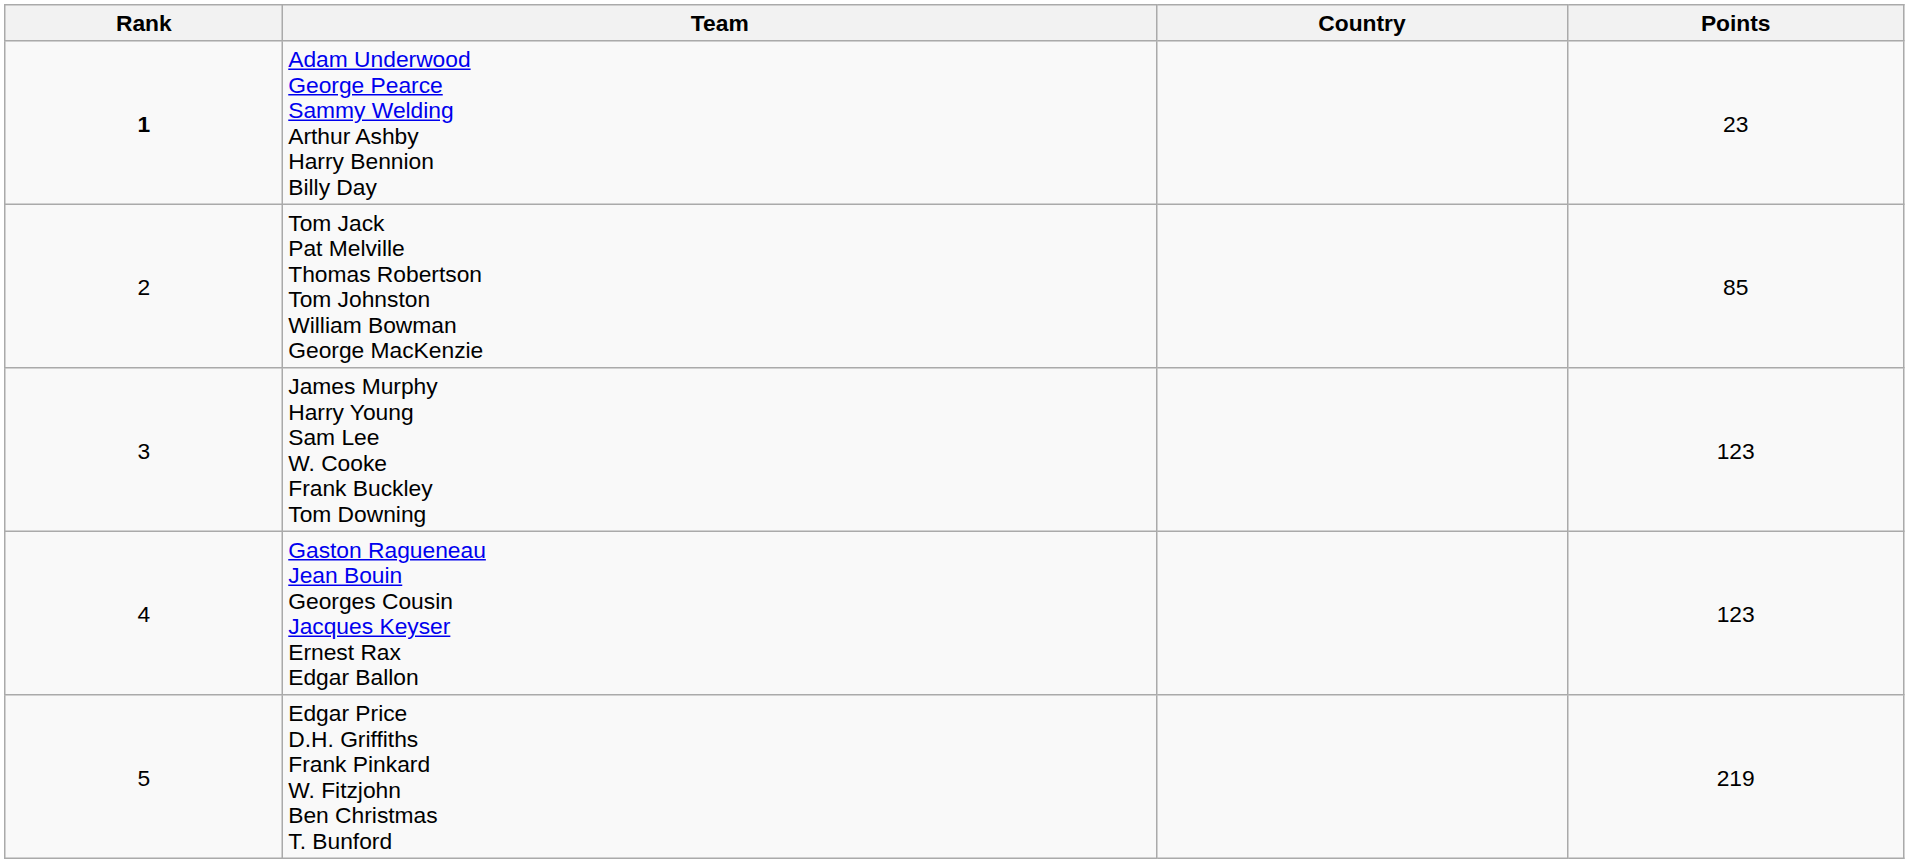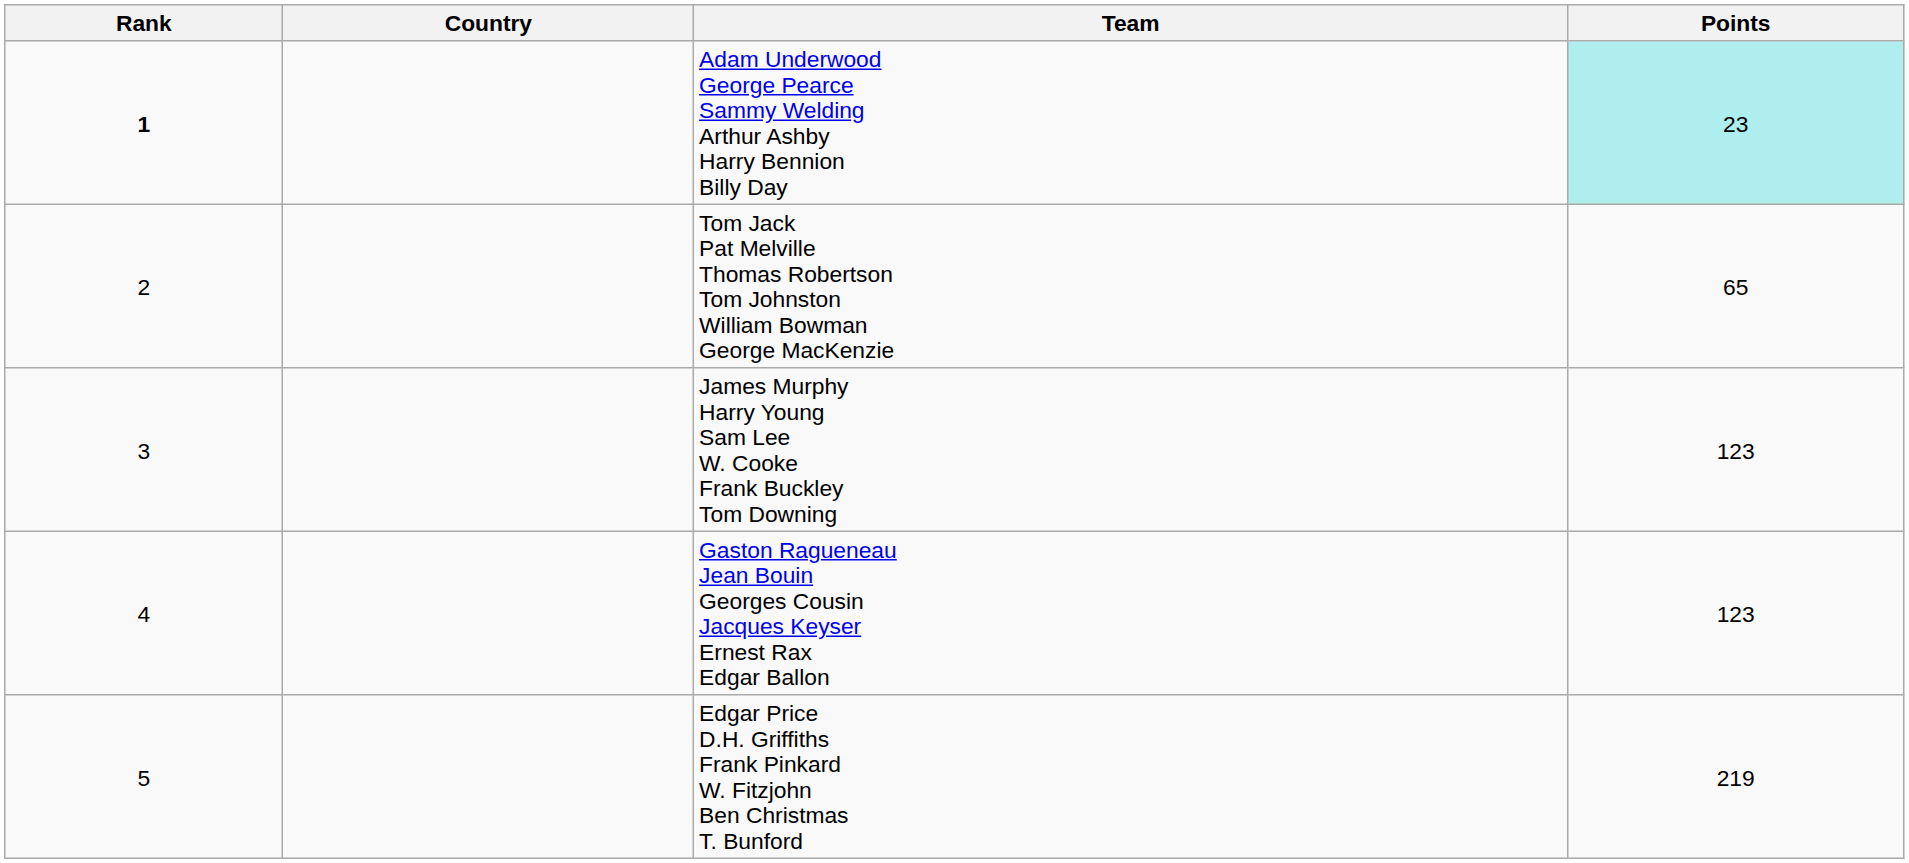columns swapped: (1362, 23) <-> (720, 23)
(1736, 123) no background -> (1736, 123) paleturquoise background
(1736, 286) 85 -> (1736, 286) 65
